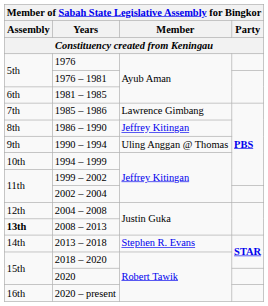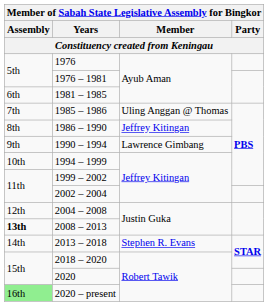(163, 111) Lawrence Gimbang -> (175, 111) Uling Anggan @ Thomas
(175, 144) Uling Anggan @ Thomas -> (163, 144) Lawrence Gimbang
(16, 293) no background -> (16, 293) lightgreen background
